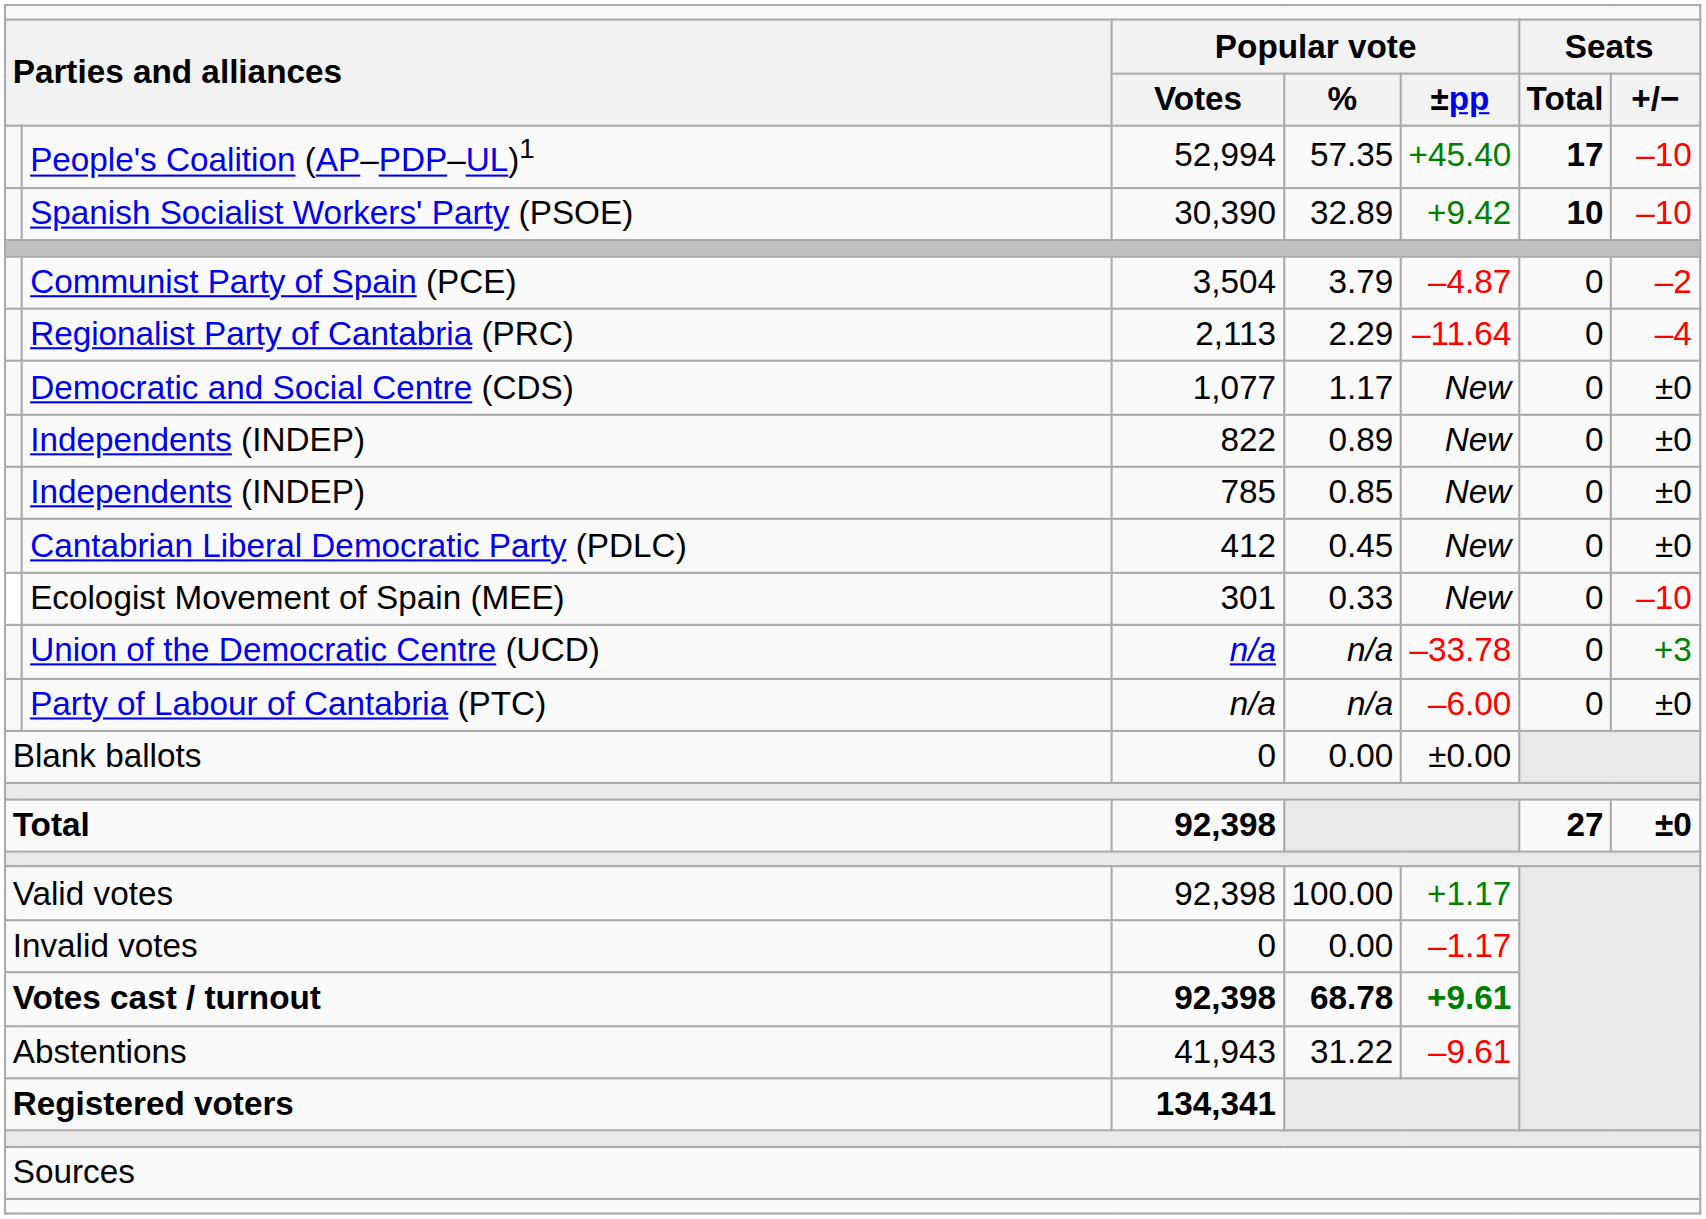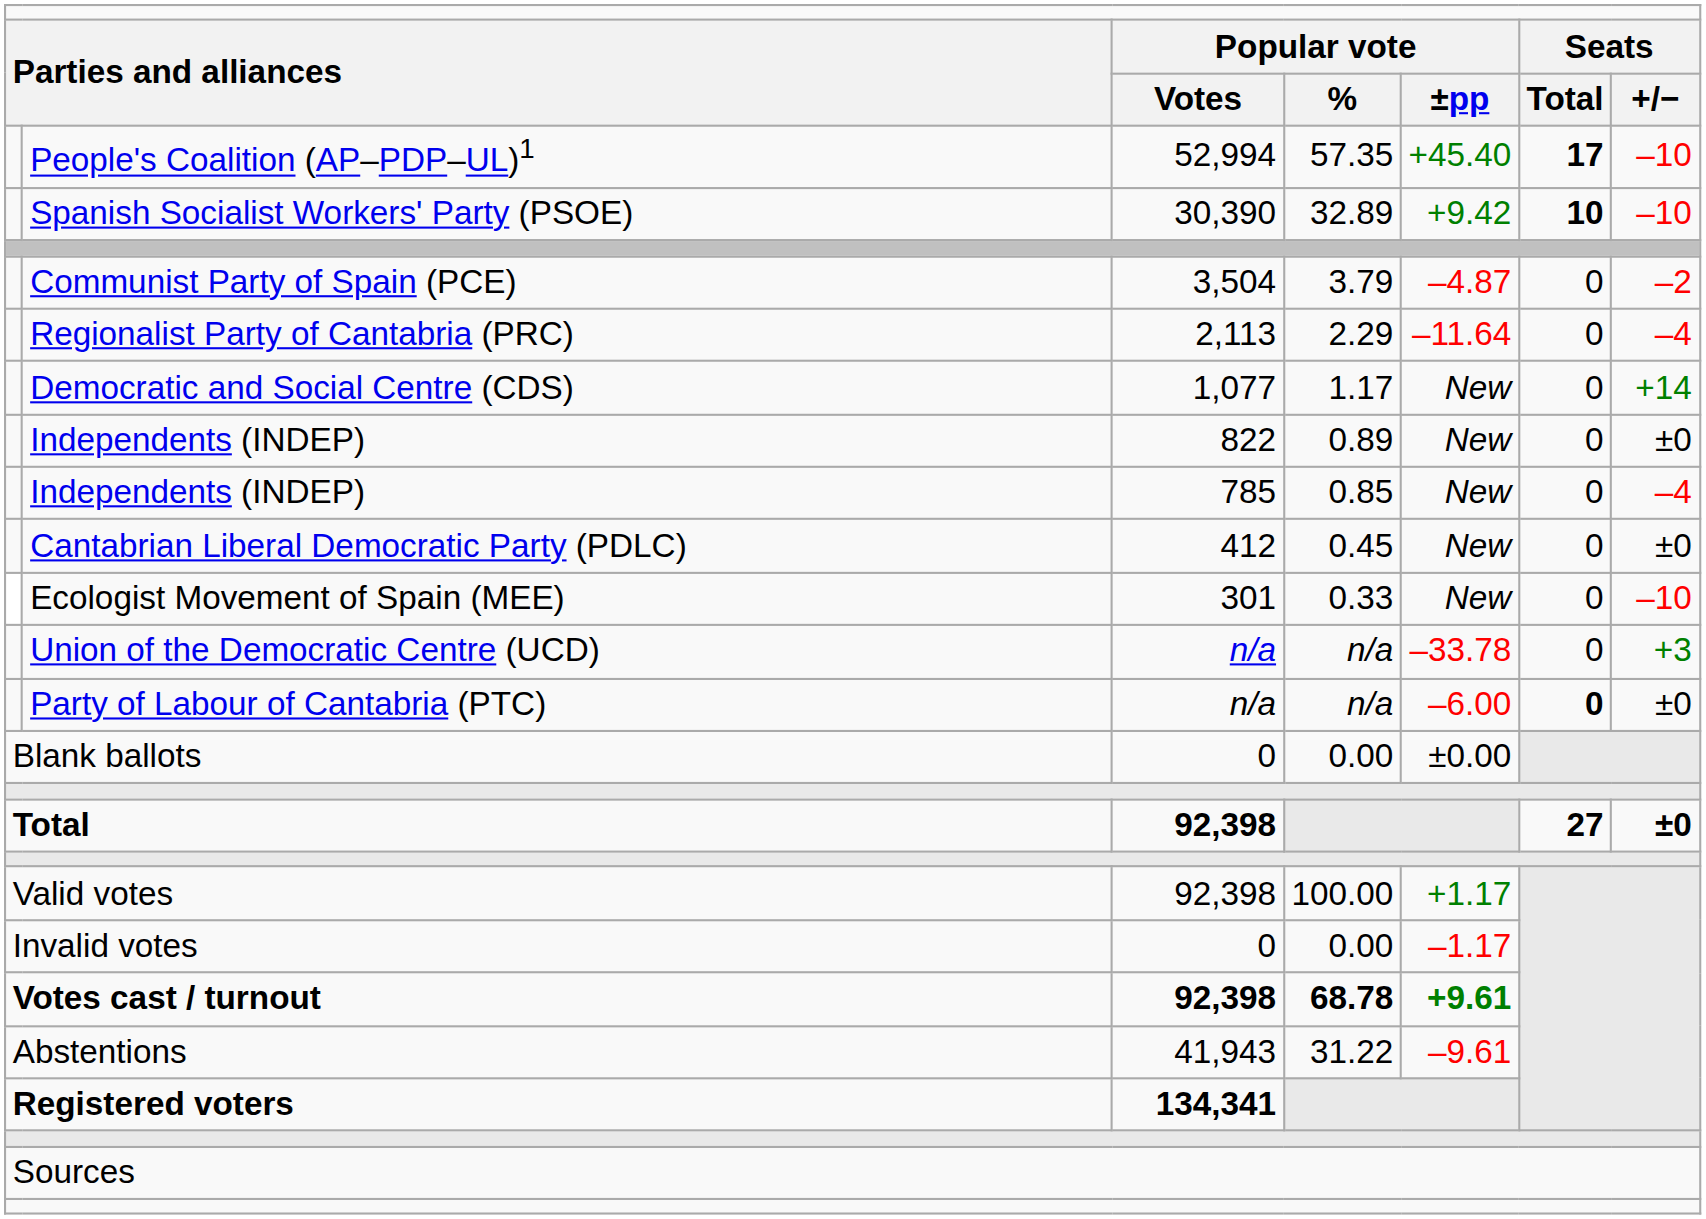(1673, 387) ±0 -> (1664, 387) +14
(1673, 492) ±0 -> (1673, 492) –4
(1594, 703) normal -> (1594, 703) bold
